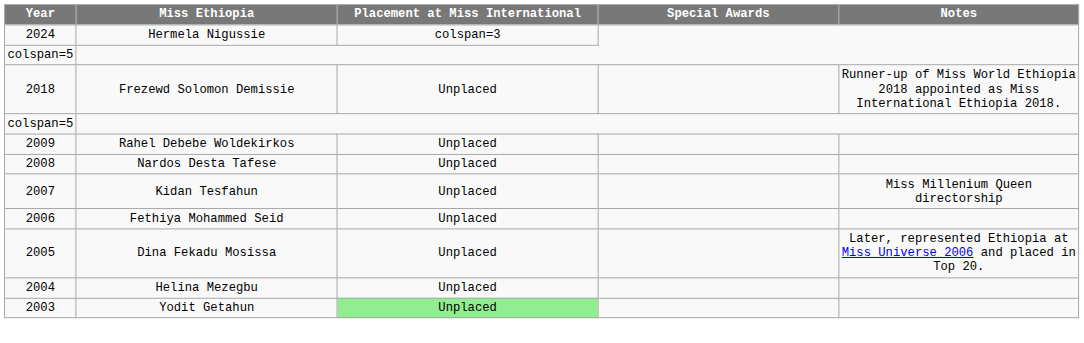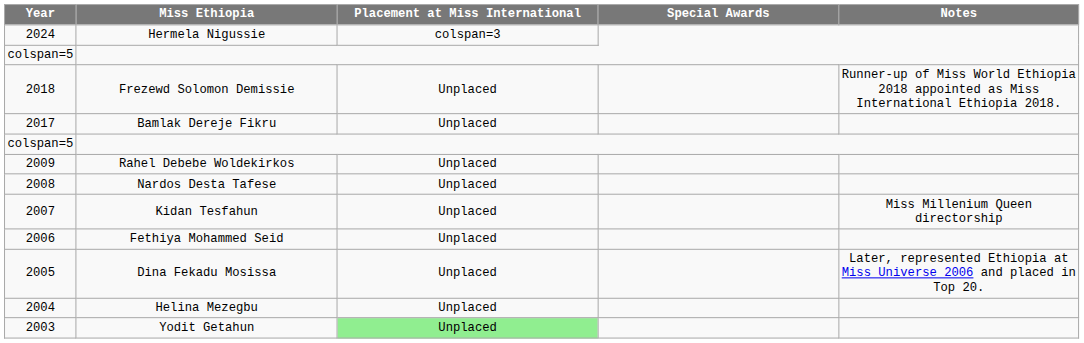+ row: (40, 124)
